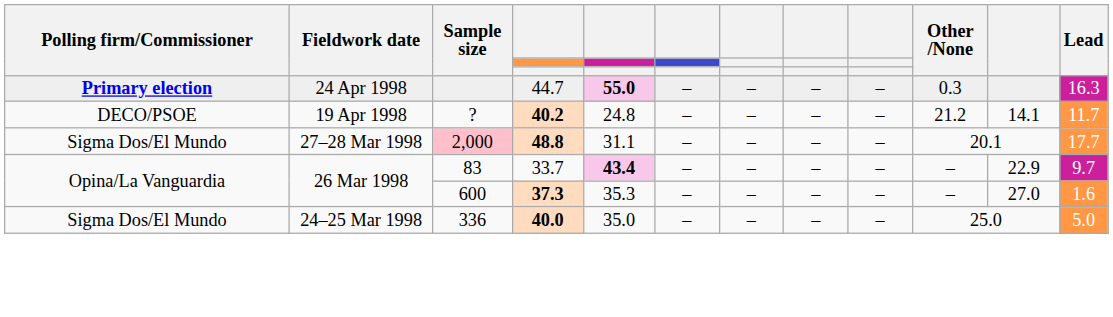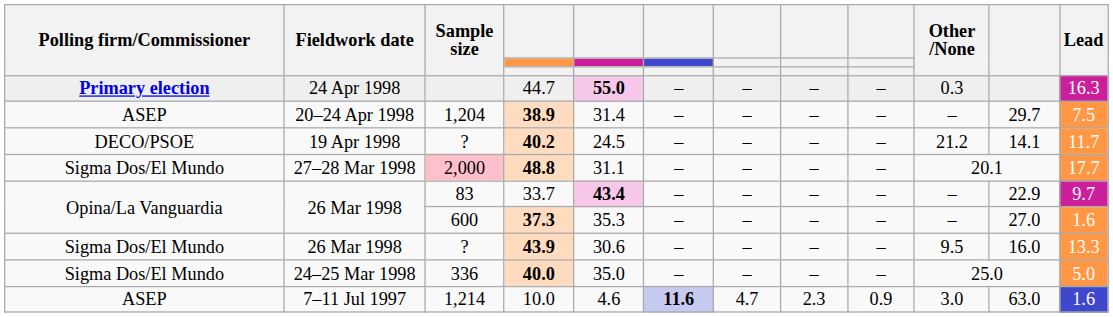+ row: (539, 115)
(619, 115) 24.8 -> (609, 141) 24.5
+ row: (539, 247)
+ row: (539, 300)
